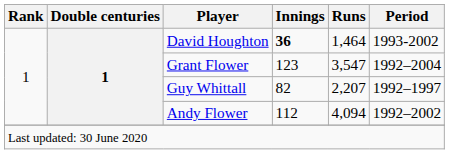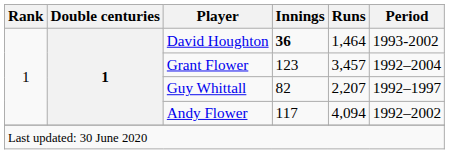(349, 64) 3,547 -> (349, 64) 3,457
(287, 112) 112 -> (287, 112) 117
